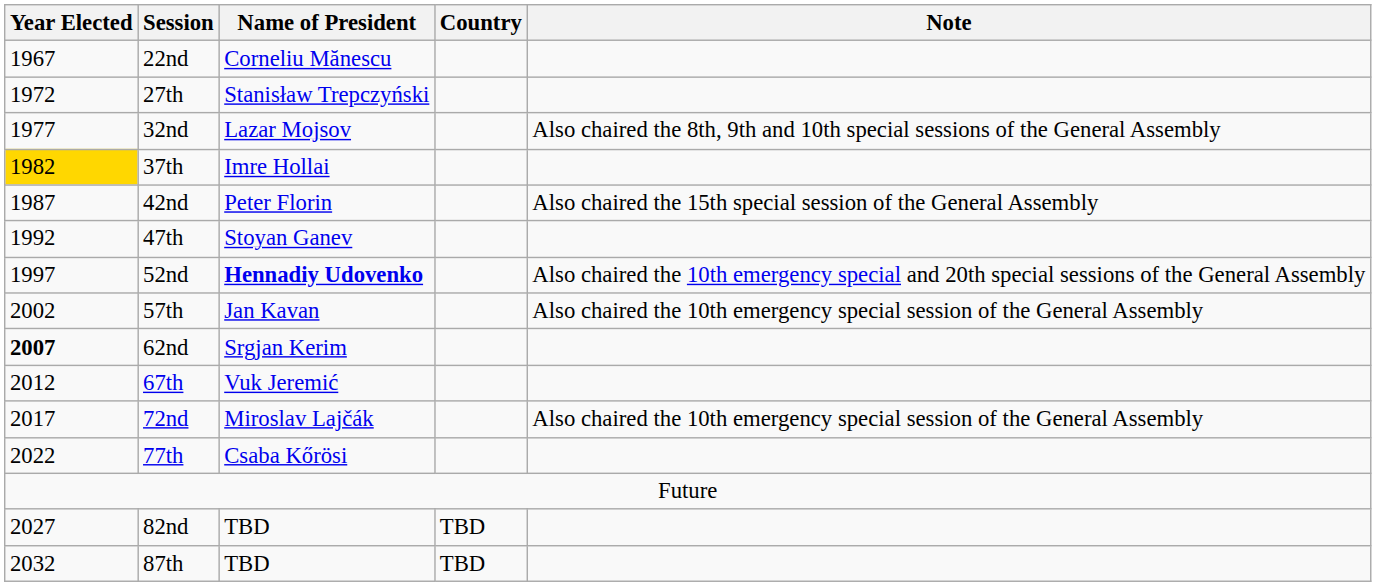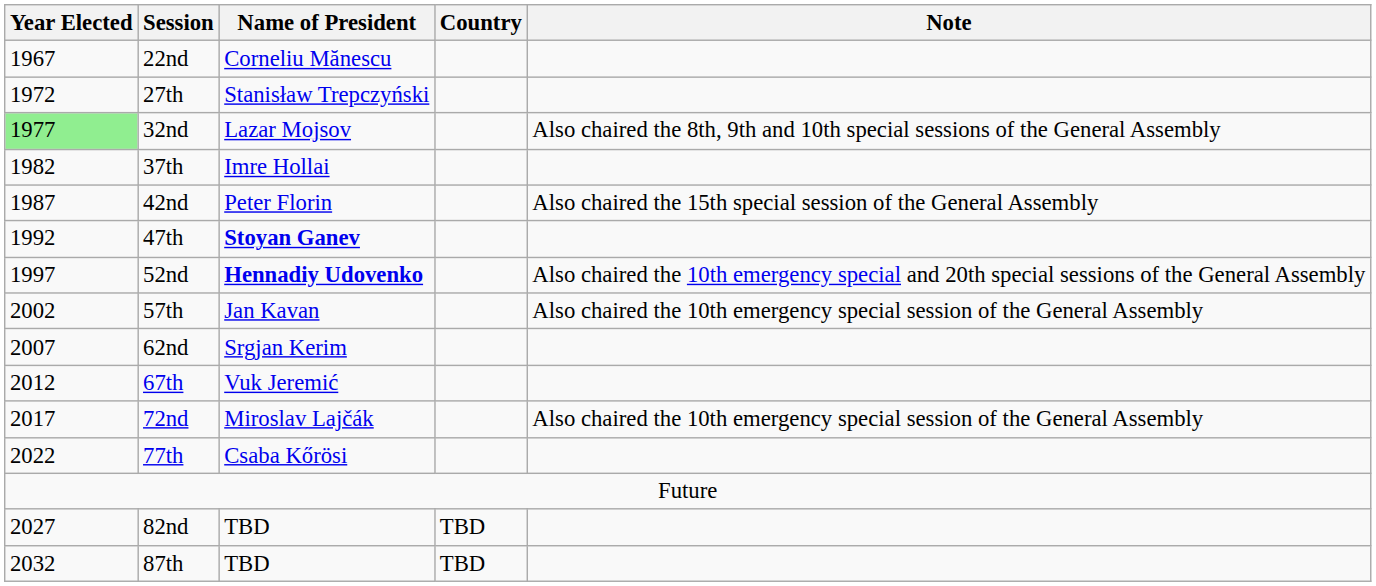(33, 130) no background -> (33, 130) lightgreen background
(33, 166) gold background -> (33, 166) no background
(288, 238) normal -> (292, 238) bold
(33, 346) bold -> (33, 346) normal
